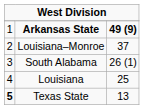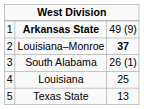(123, 29) bold -> (123, 29) normal
(123, 46) normal -> (123, 46) bold
(10, 96) bold -> (10, 96) normal
